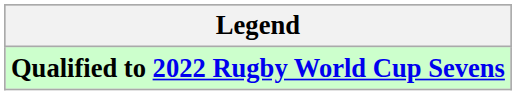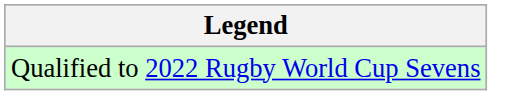(258, 67) bold -> (246, 67) normal
